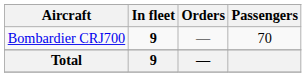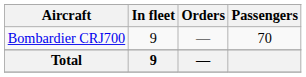(153, 38) bold -> (153, 38) normal
